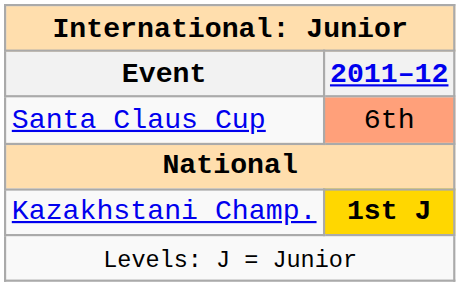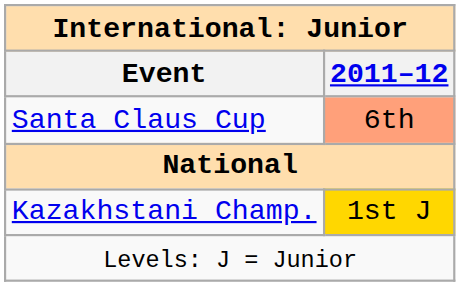(389, 212) bold -> (389, 212) normal
